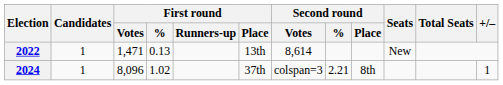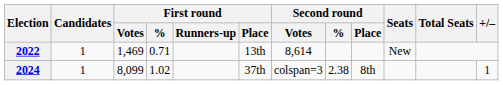(130, 51) 1,471 -> (130, 51) 1,469
(160, 51) 0.13 -> (160, 51) 0.71
(130, 70) 8,096 -> (130, 70) 8,099
(339, 70) 2.21 -> (339, 70) 2.38
